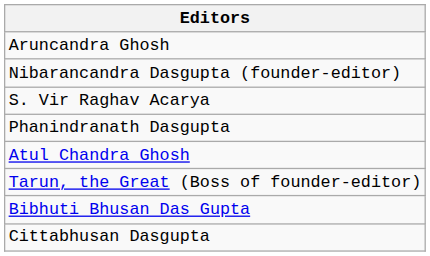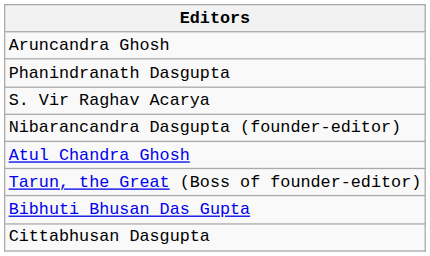(205, 73) Nibarancandra Dasgupta (founder-editor) -> (119, 73) Phanindranath Dasgupta
(119, 128) Phanindranath Dasgupta -> (205, 128) Nibarancandra Dasgupta (founder-editor)
